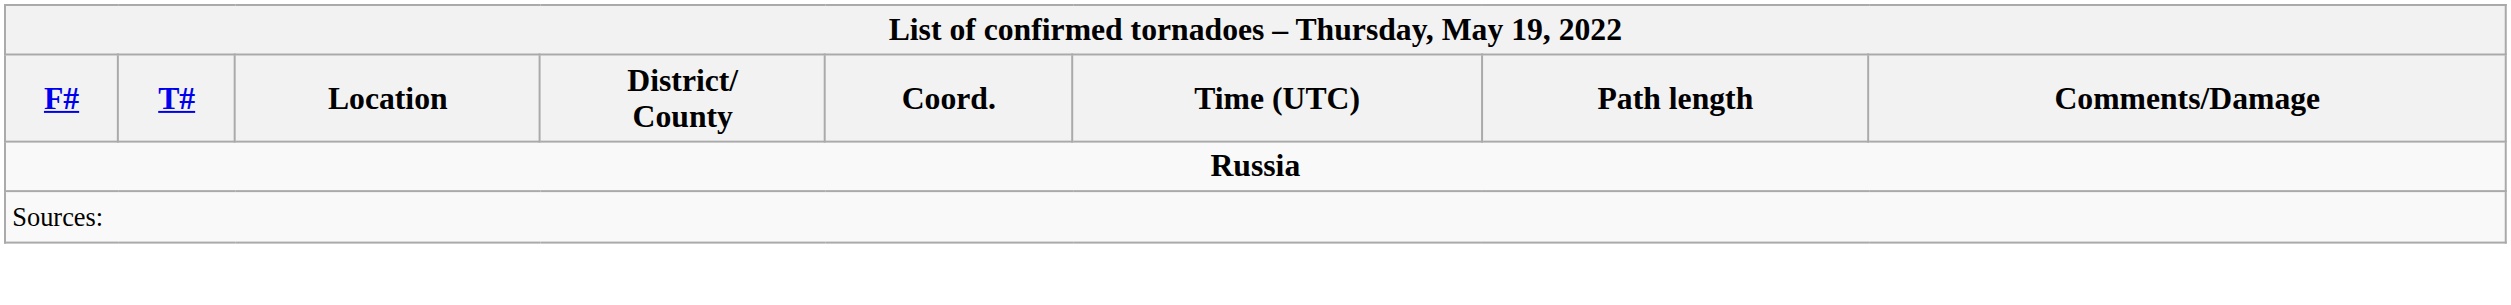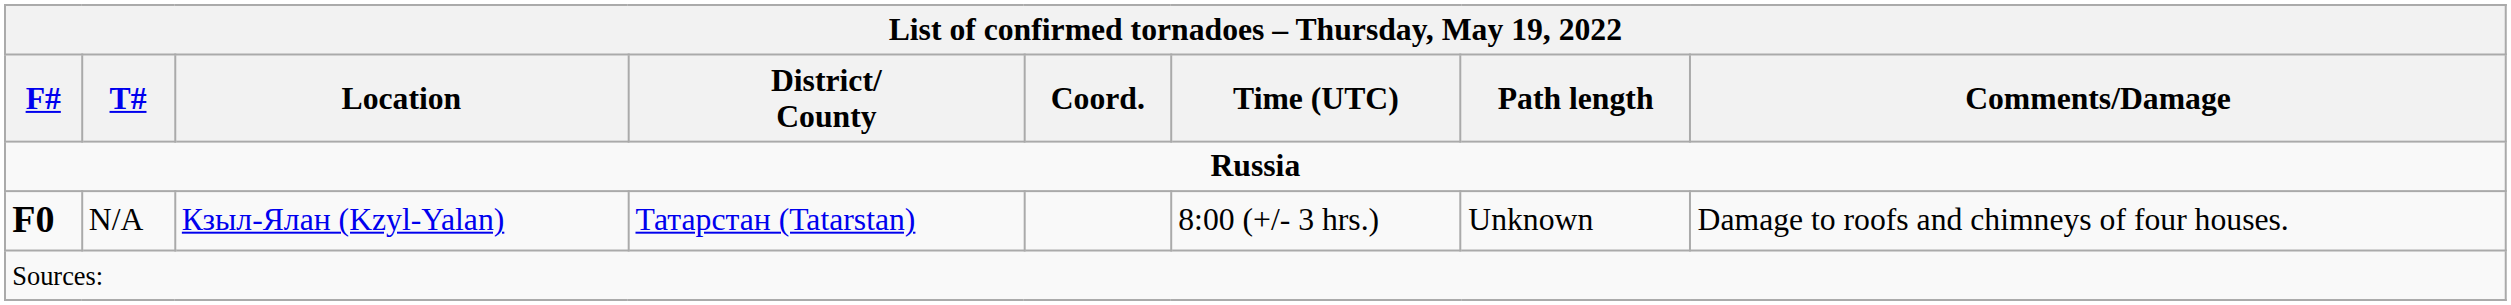+ row: (33, 219)
